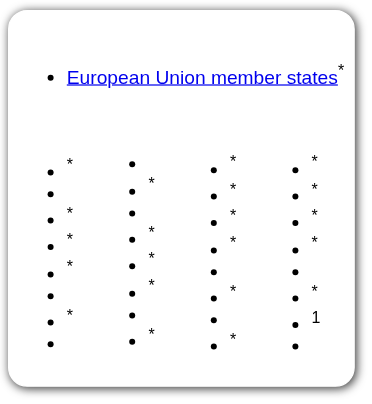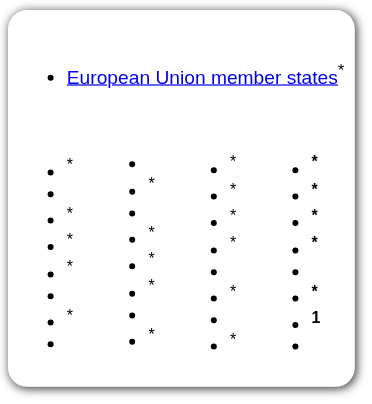(304, 255) normal -> (304, 255) bold
